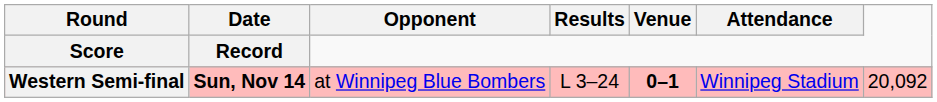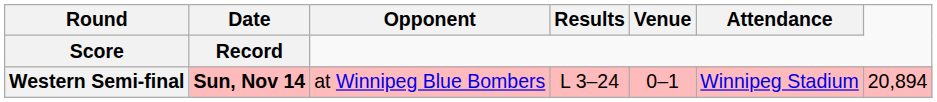(663, 81) bold -> (663, 81) normal
(898, 81) 20,092 -> (898, 81) 20,894
